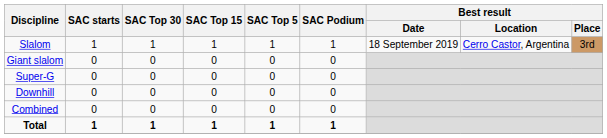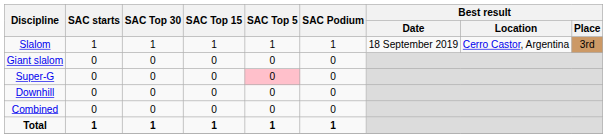(272, 77) no background -> (272, 77) pink background
